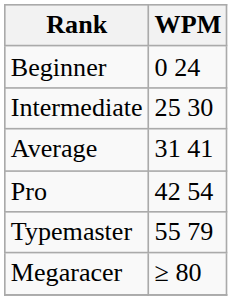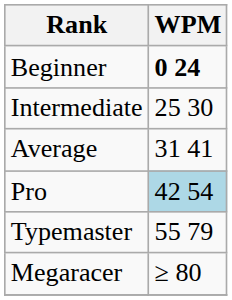(177, 66) normal -> (177, 66) bold
(184, 190) no background -> (184, 190) lightblue background
